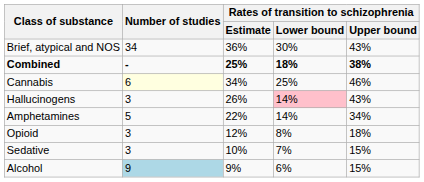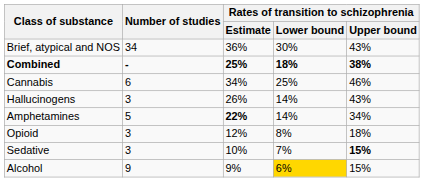(128, 82) lightyellow background -> (128, 82) no background
(287, 99) pink background -> (287, 99) no background
(236, 116) normal -> (236, 116) bold
(360, 151) normal -> (360, 151) bold
(128, 168) lightblue background -> (128, 168) no background
(284, 168) no background -> (284, 168) gold background
